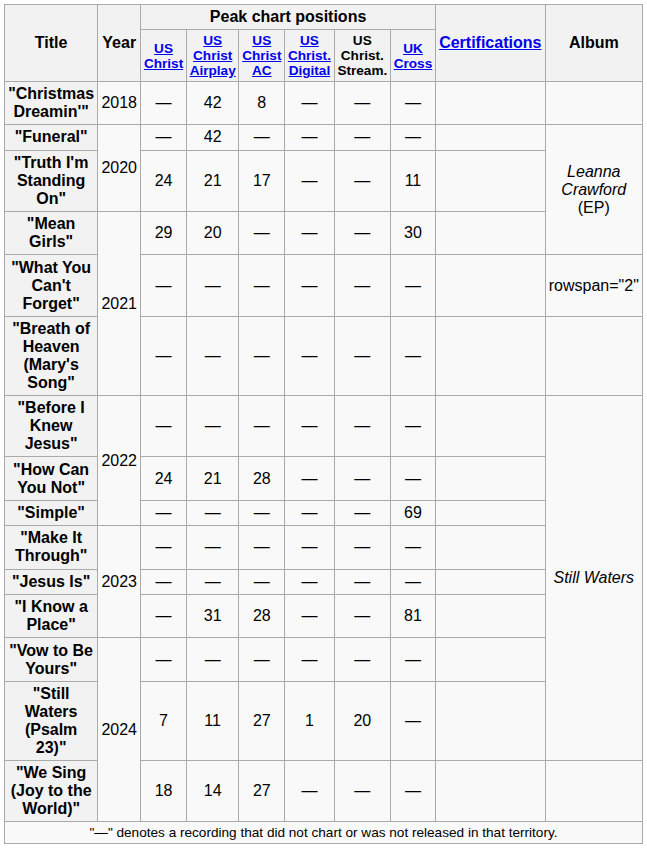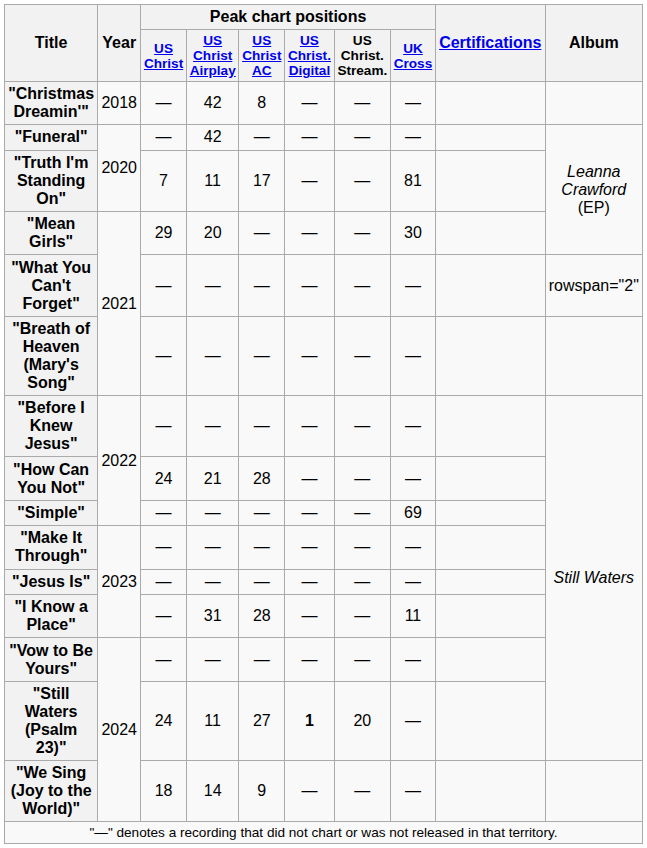(164, 180) 24 -> (164, 180) 7
(213, 180) 21 -> (213, 180) 11
(413, 180) 11 -> (413, 180) 81
(413, 616) 81 -> (413, 616) 11
(164, 720) 7 -> (164, 720) 24
(309, 720) normal -> (309, 720) bold
(262, 791) 27 -> (262, 791) 9
